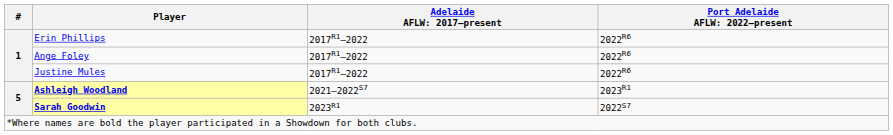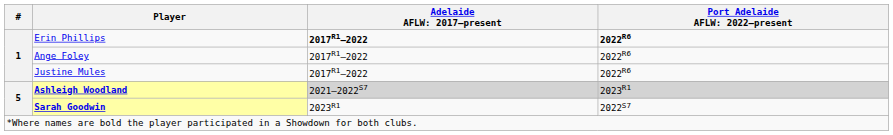(339, 38) normal -> (339, 38) bold
(615, 38) normal -> (615, 38) bold
(339, 90) no background -> (339, 90) lightgrey background
(615, 90) no background -> (615, 90) lightgrey background
